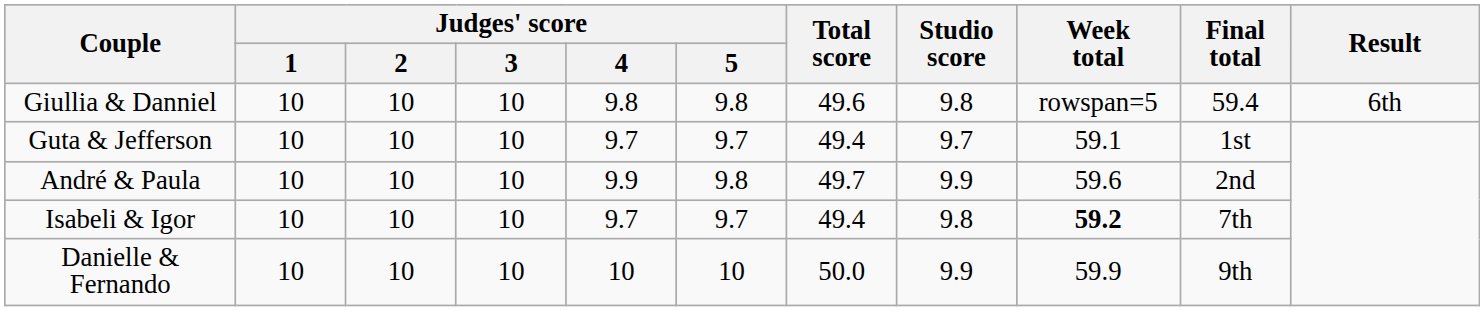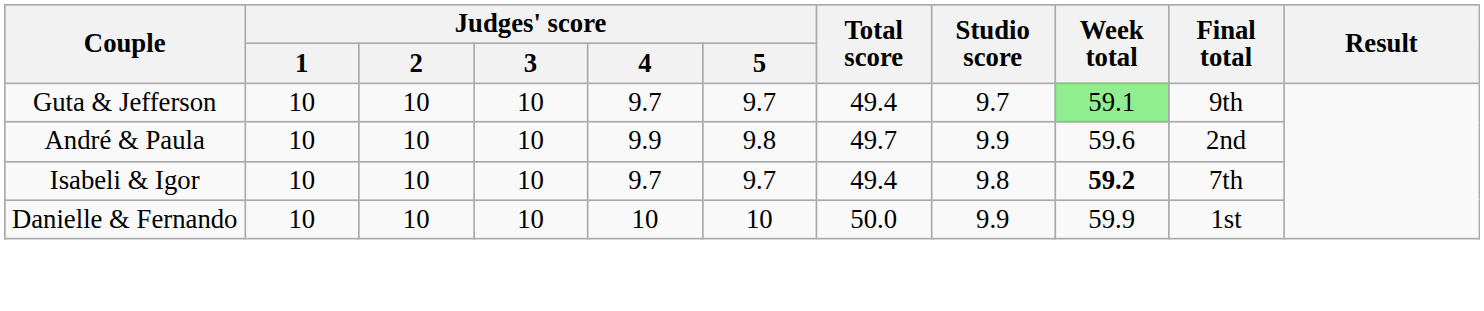- row: (120, 102)
(1098, 141) no background -> (1112, 102) lightgreen background
(1235, 141) 1st -> (1226, 102) 9th
(1235, 271) 9th -> (1226, 219) 1st
